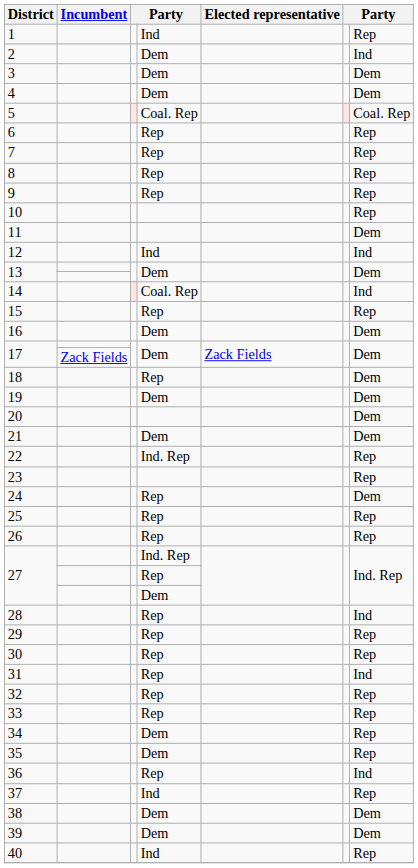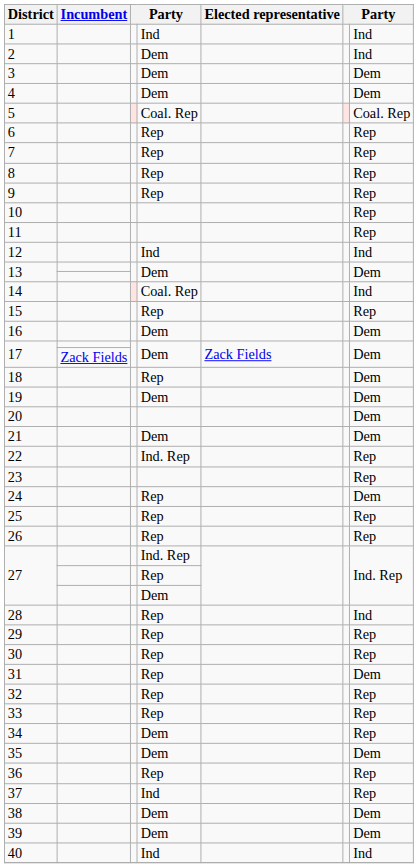(365, 34) Rep -> (363, 34) Ind
(367, 232) Dem -> (365, 232) Rep
(363, 674) Ind -> (367, 674) Dem
(365, 753) Rep -> (367, 753) Dem
(363, 773) Ind -> (365, 773) Rep
(365, 852) Rep -> (363, 852) Ind
